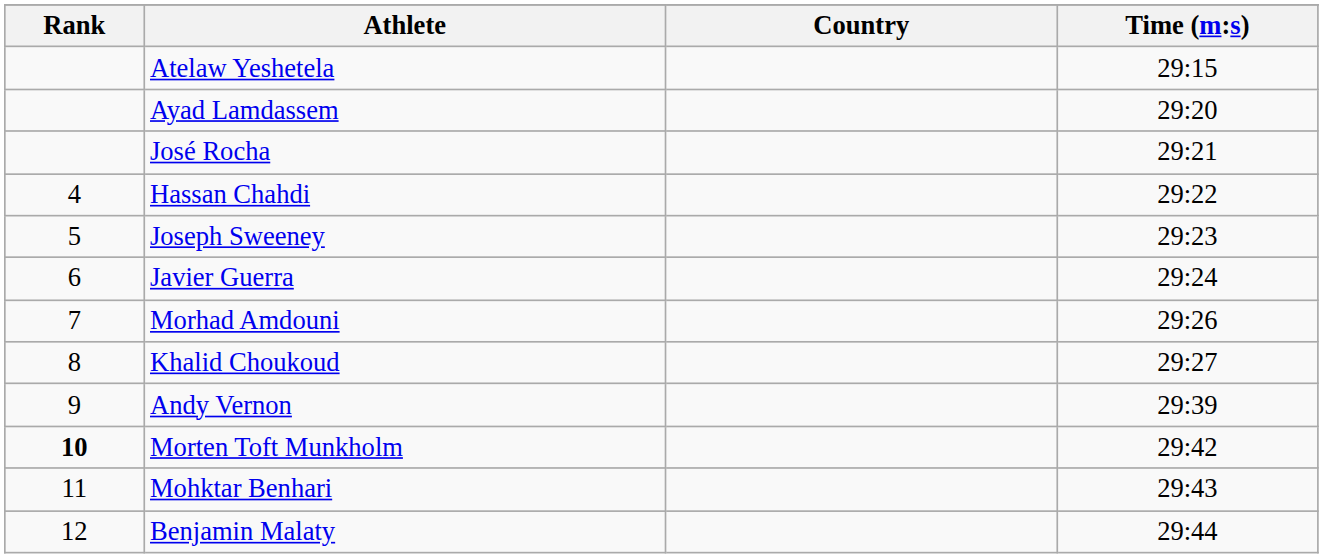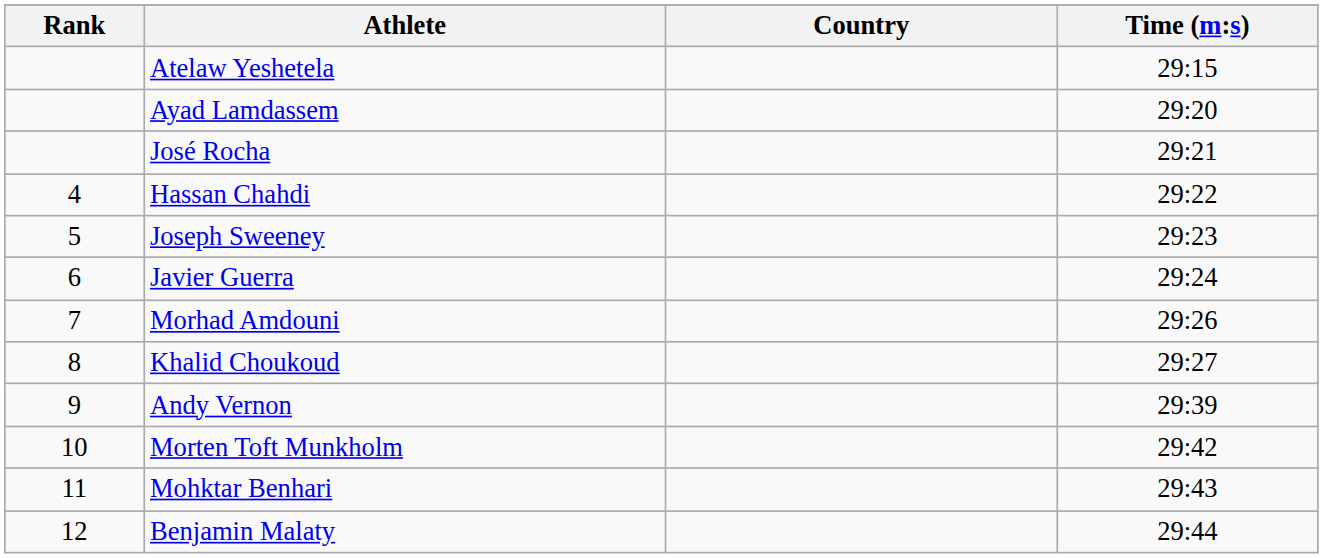(74, 446) bold -> (74, 446) normal
